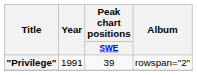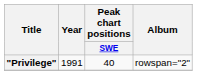(109, 62) 39 -> (109, 62) 40
